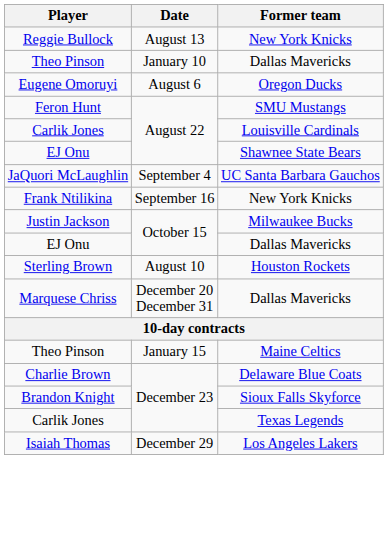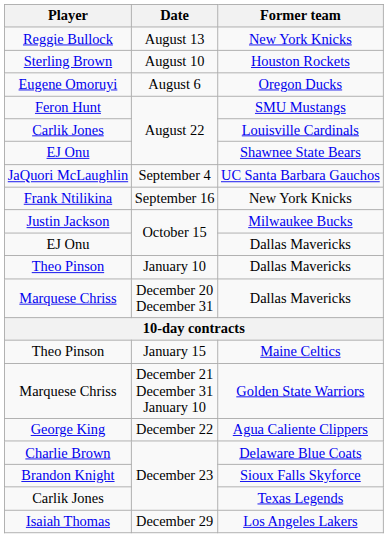rows swapped: (68, 267) <-> (68, 61)
+ row: (68, 390)
+ row: (68, 429)
